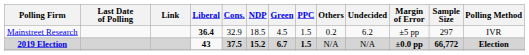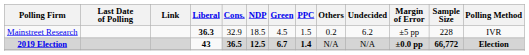(206, 32) 36.4 -> (206, 32) 36.3
(446, 32) 297 -> (446, 32) 228
(234, 44) 37.5 -> (234, 44) 36.5
(258, 44) 15.2 -> (258, 44) 12.5
(306, 44) 1.5 -> (306, 44) 1.4
